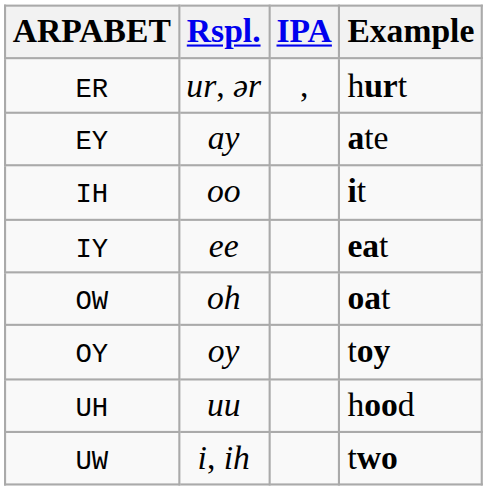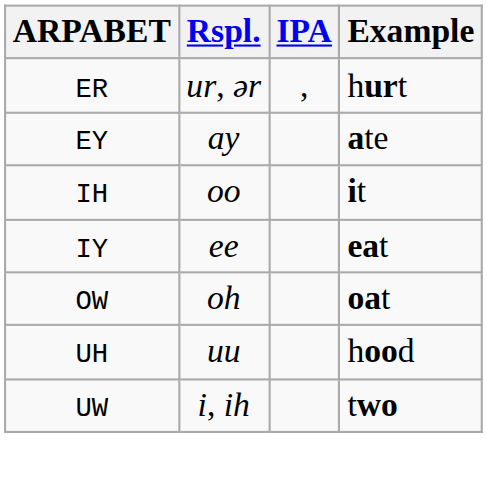- row: (92, 355)
